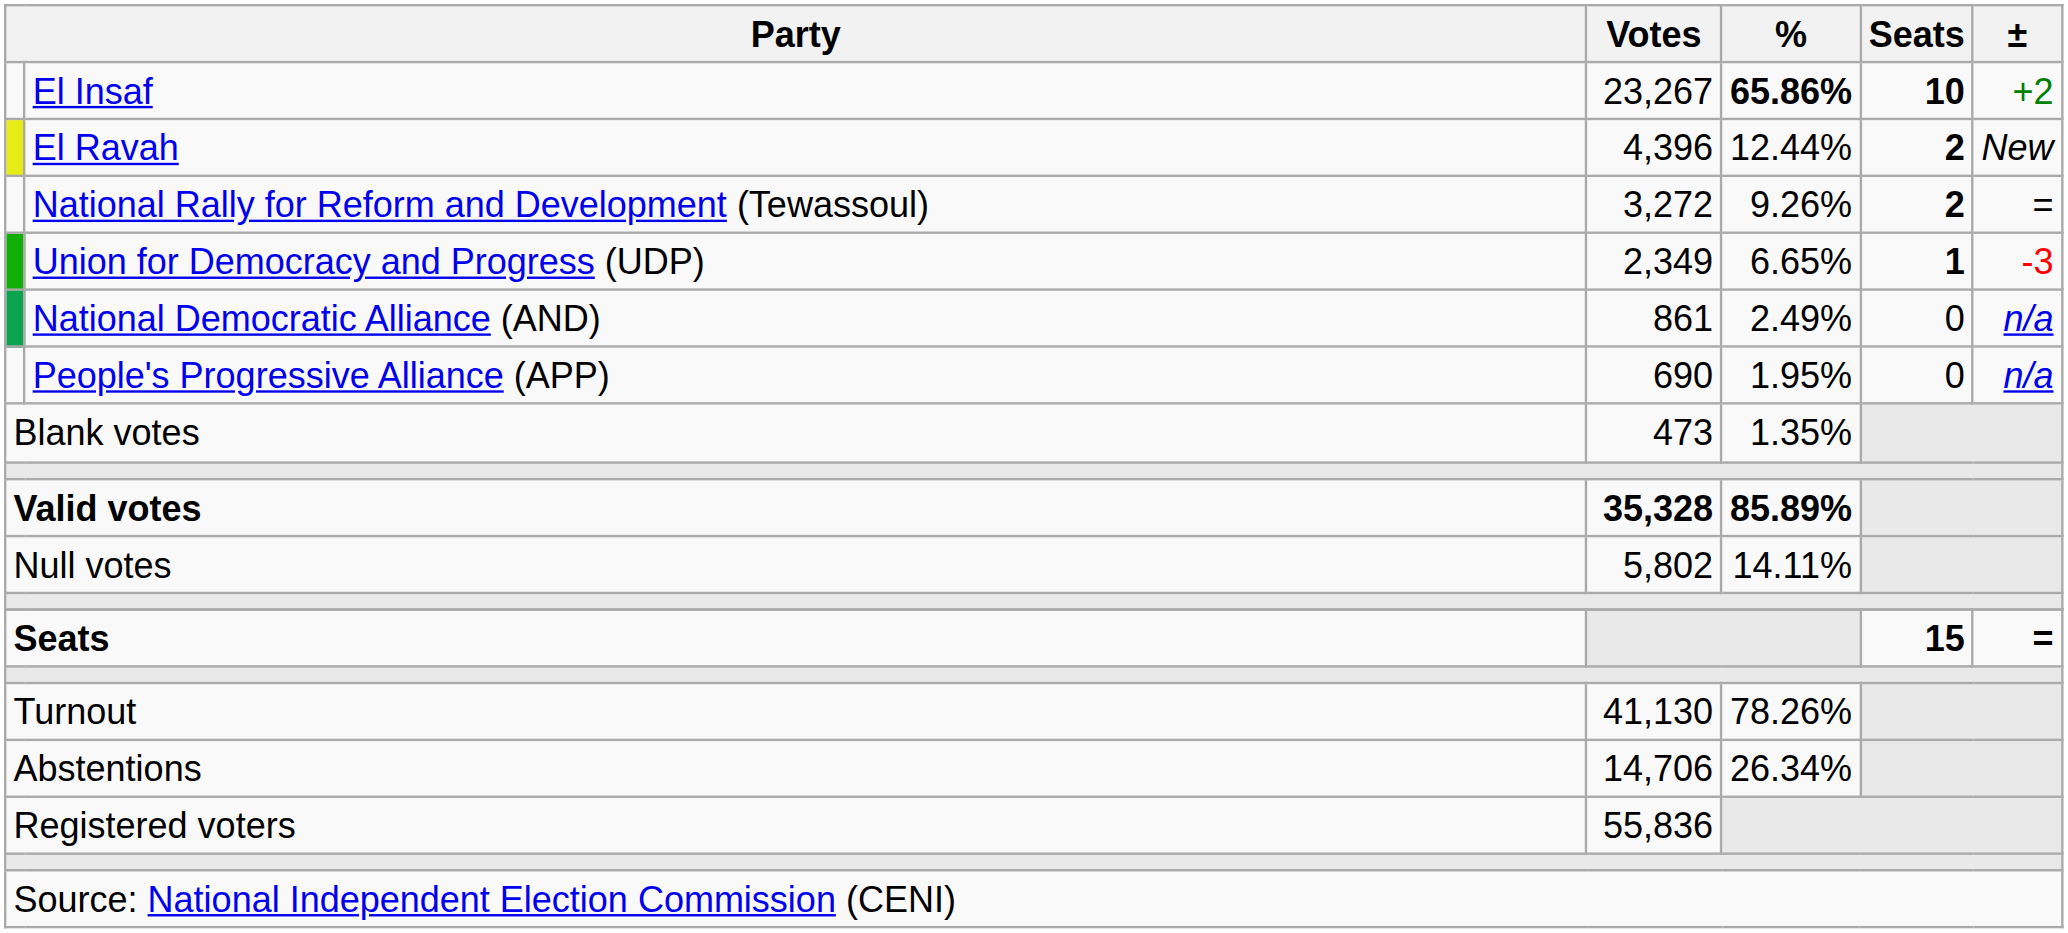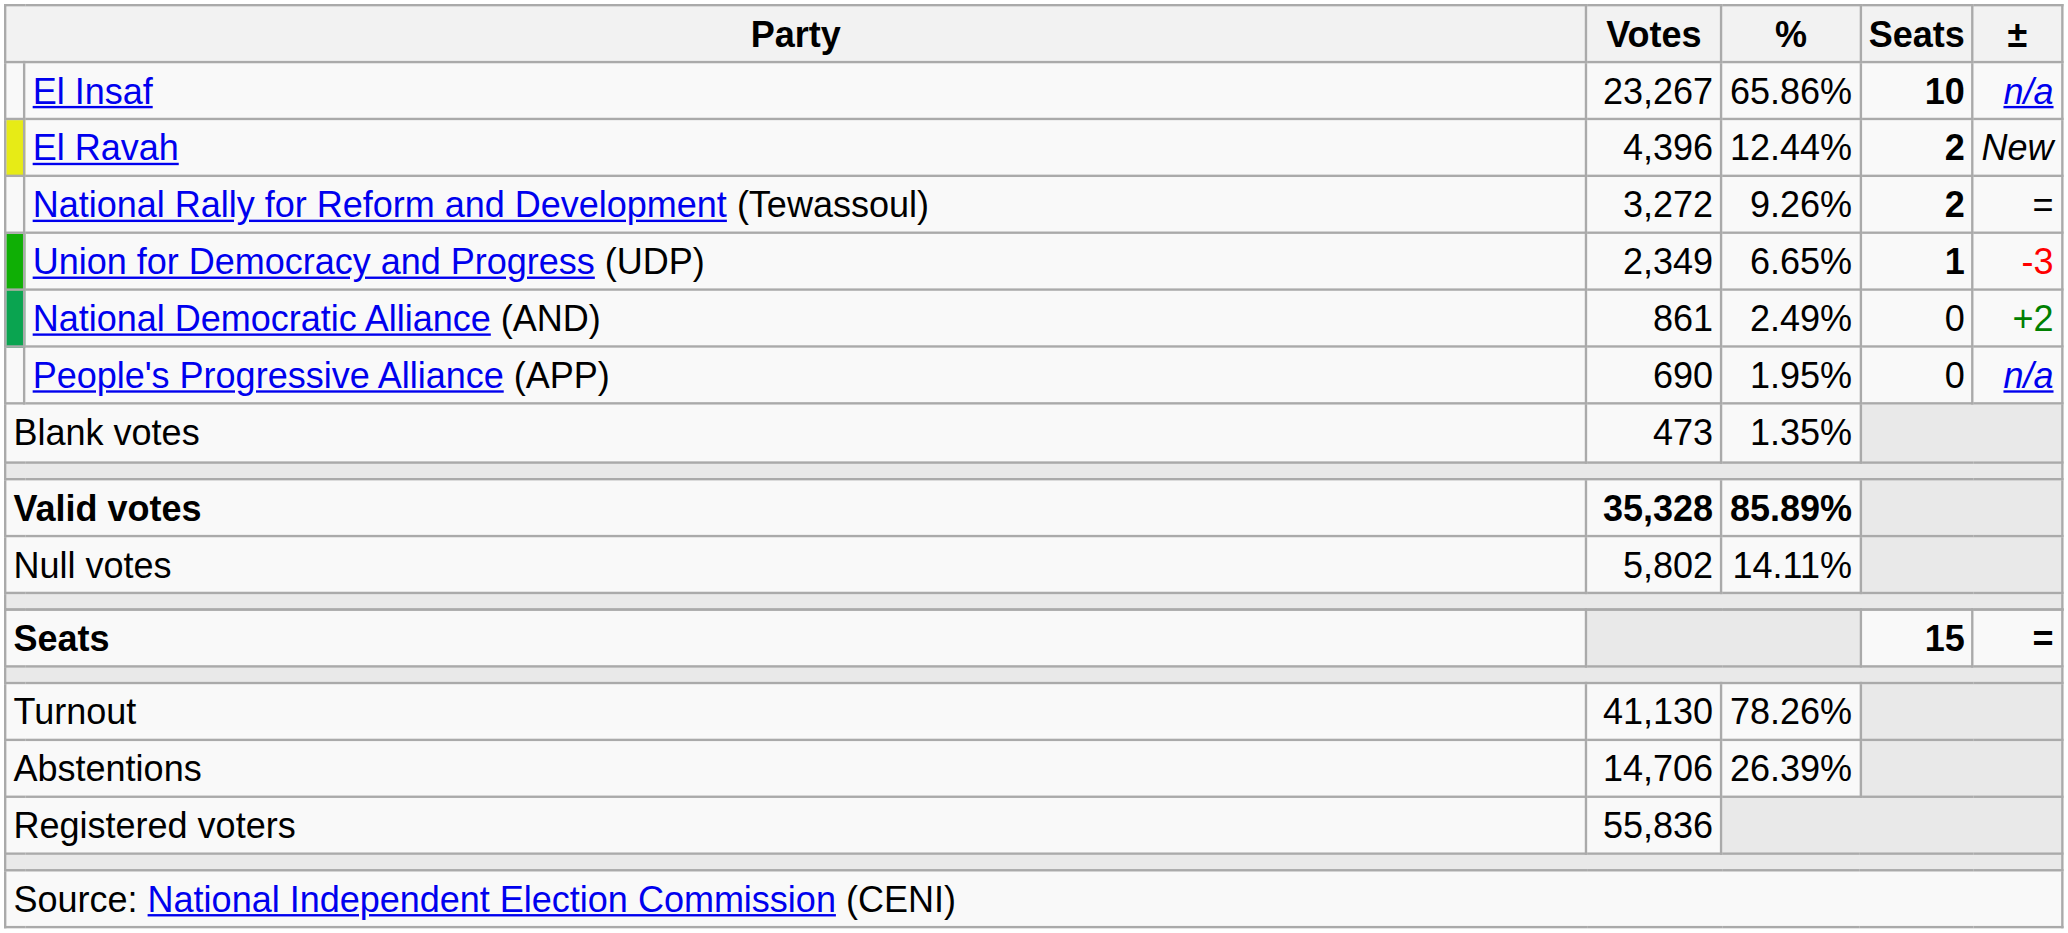(1791, 91) bold -> (1791, 91) normal
(2033, 91) +2 -> (2028, 91) n/a
(2028, 319) n/a -> (2033, 319) +2
(1791, 768) 26.34% -> (1791, 768) 26.39%
